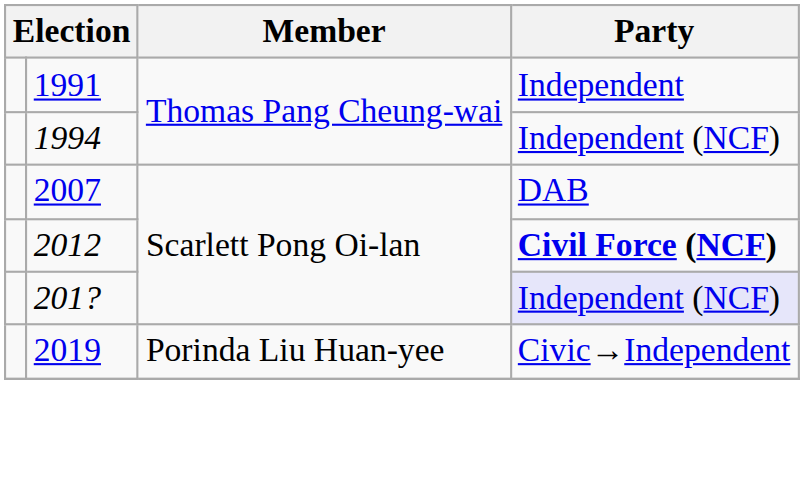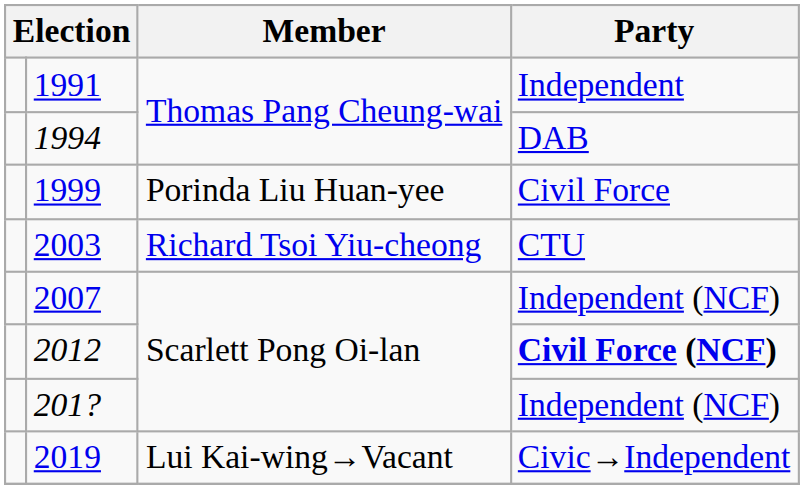(649, 137) Independent (NCF) -> (553, 137) DAB
+ row: (67, 191)
+ row: (67, 244)
(553, 191) DAB -> (649, 297) Independent (NCF)
(649, 297) lavender background -> (649, 404) no background
(295, 350) Porinda Liu Huan-yee -> (299, 457) Lui Kai-wing→Vacant
